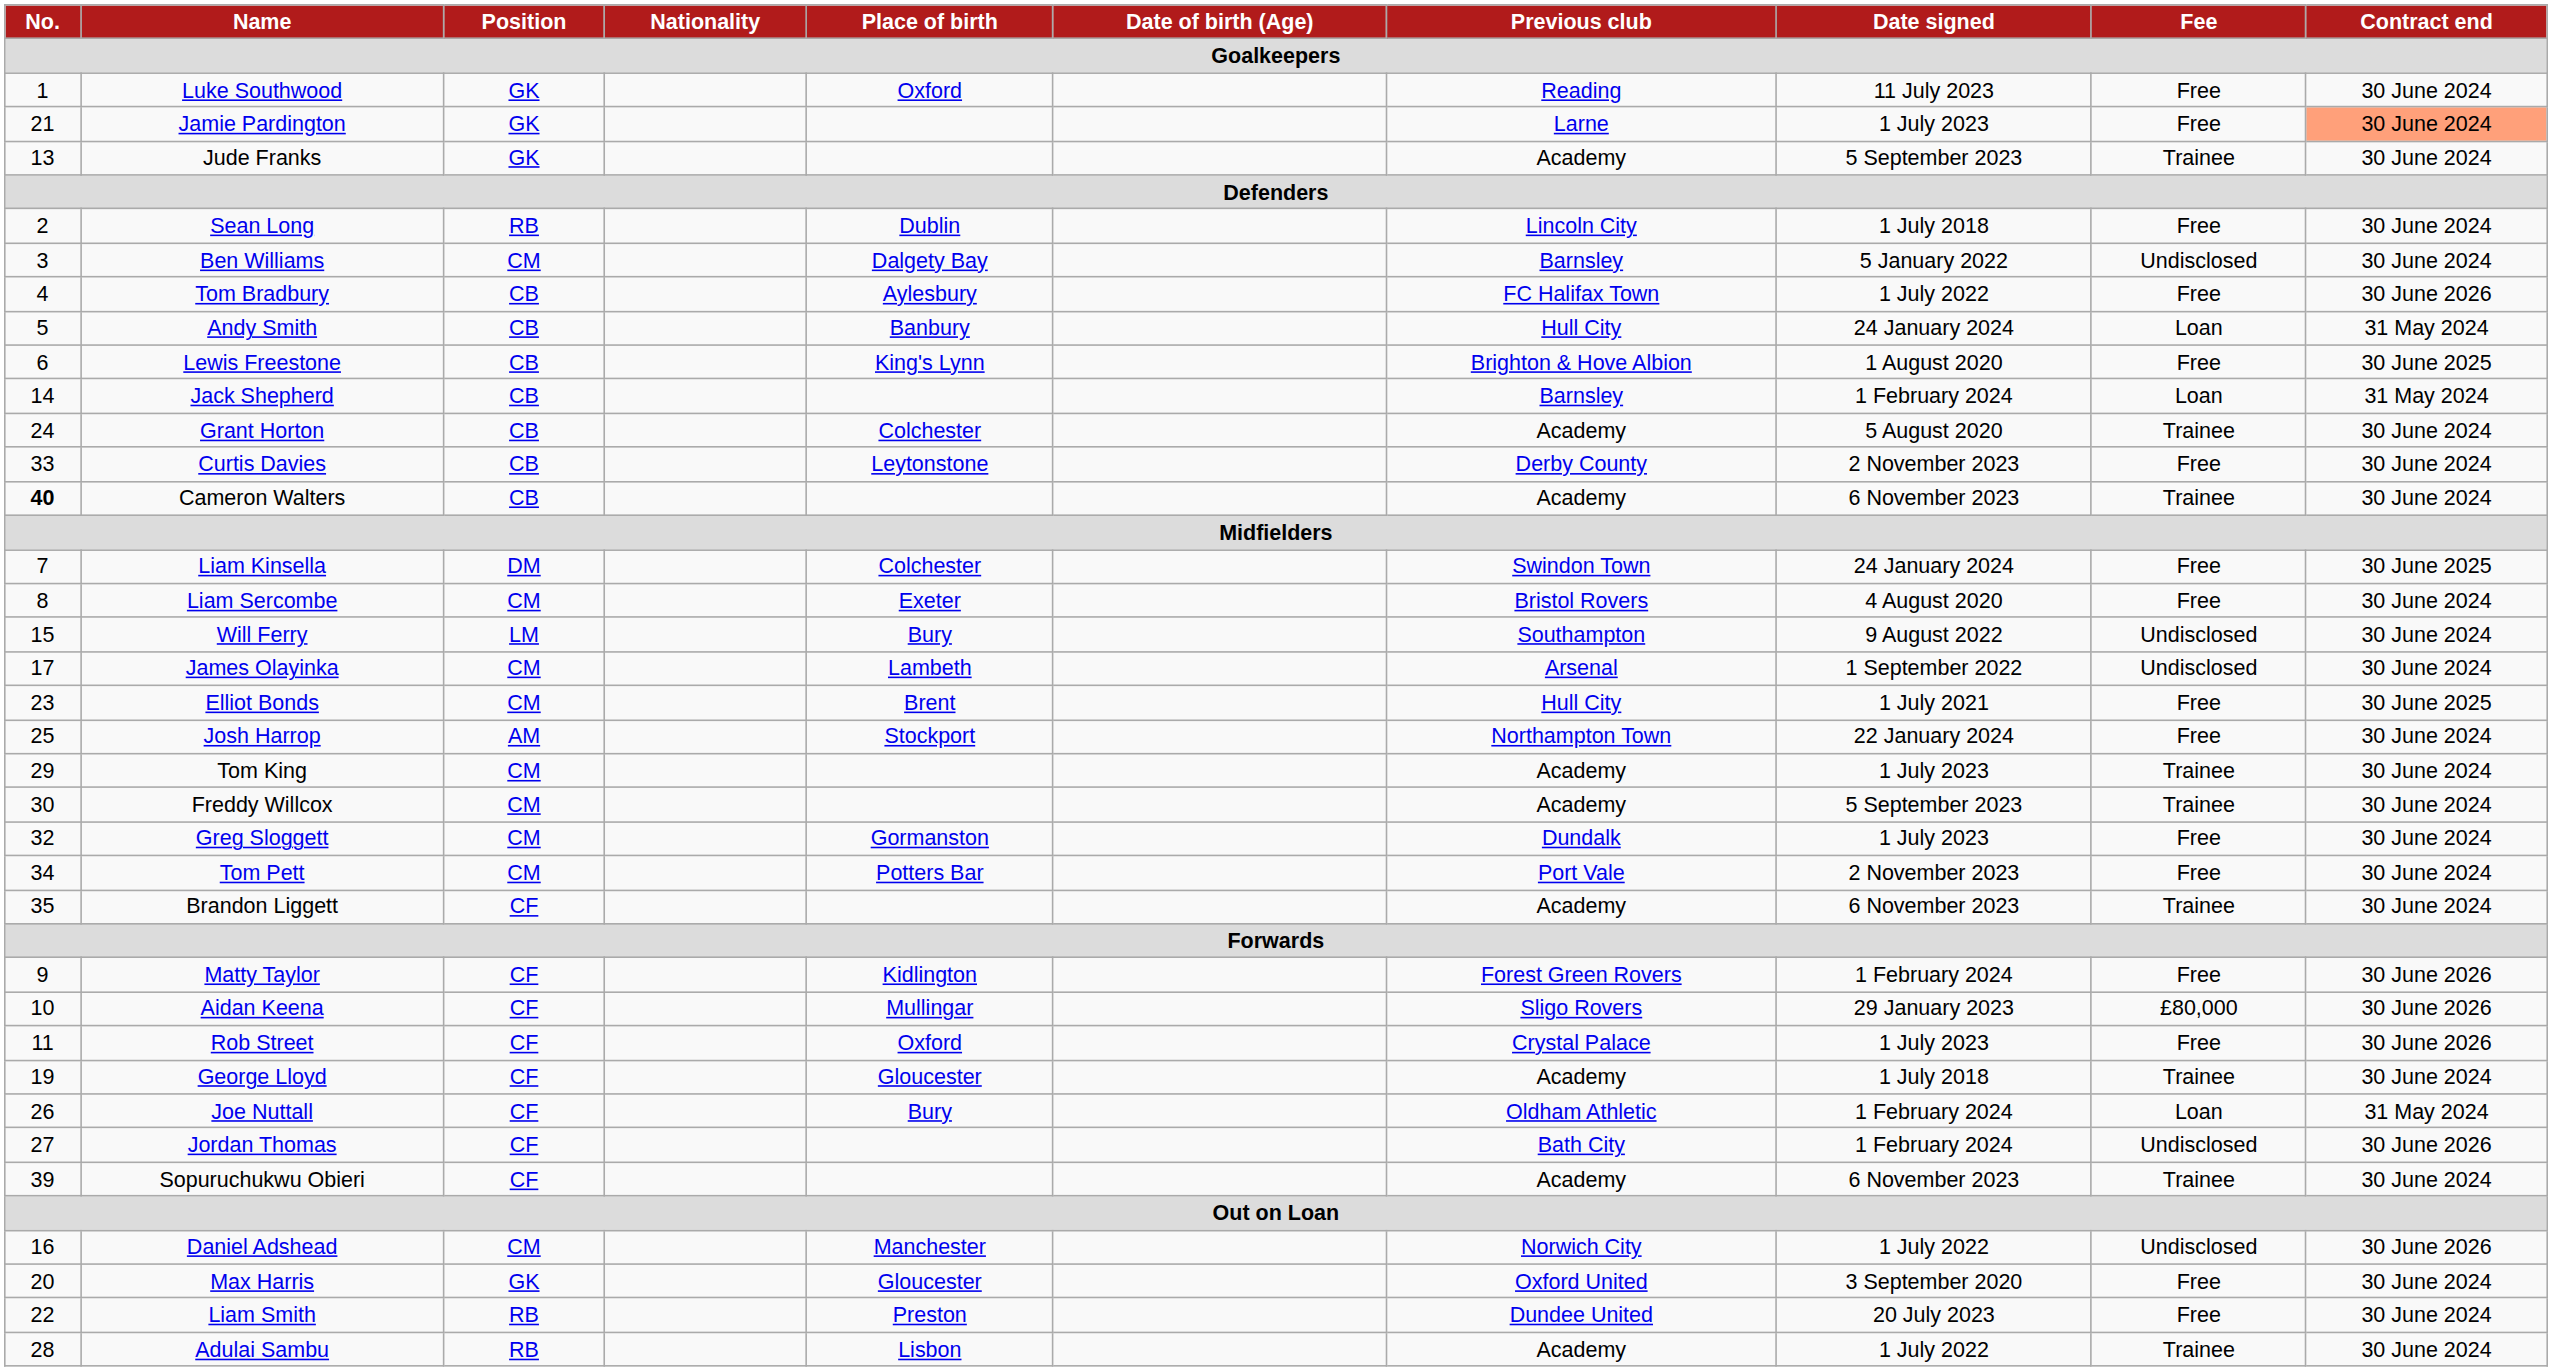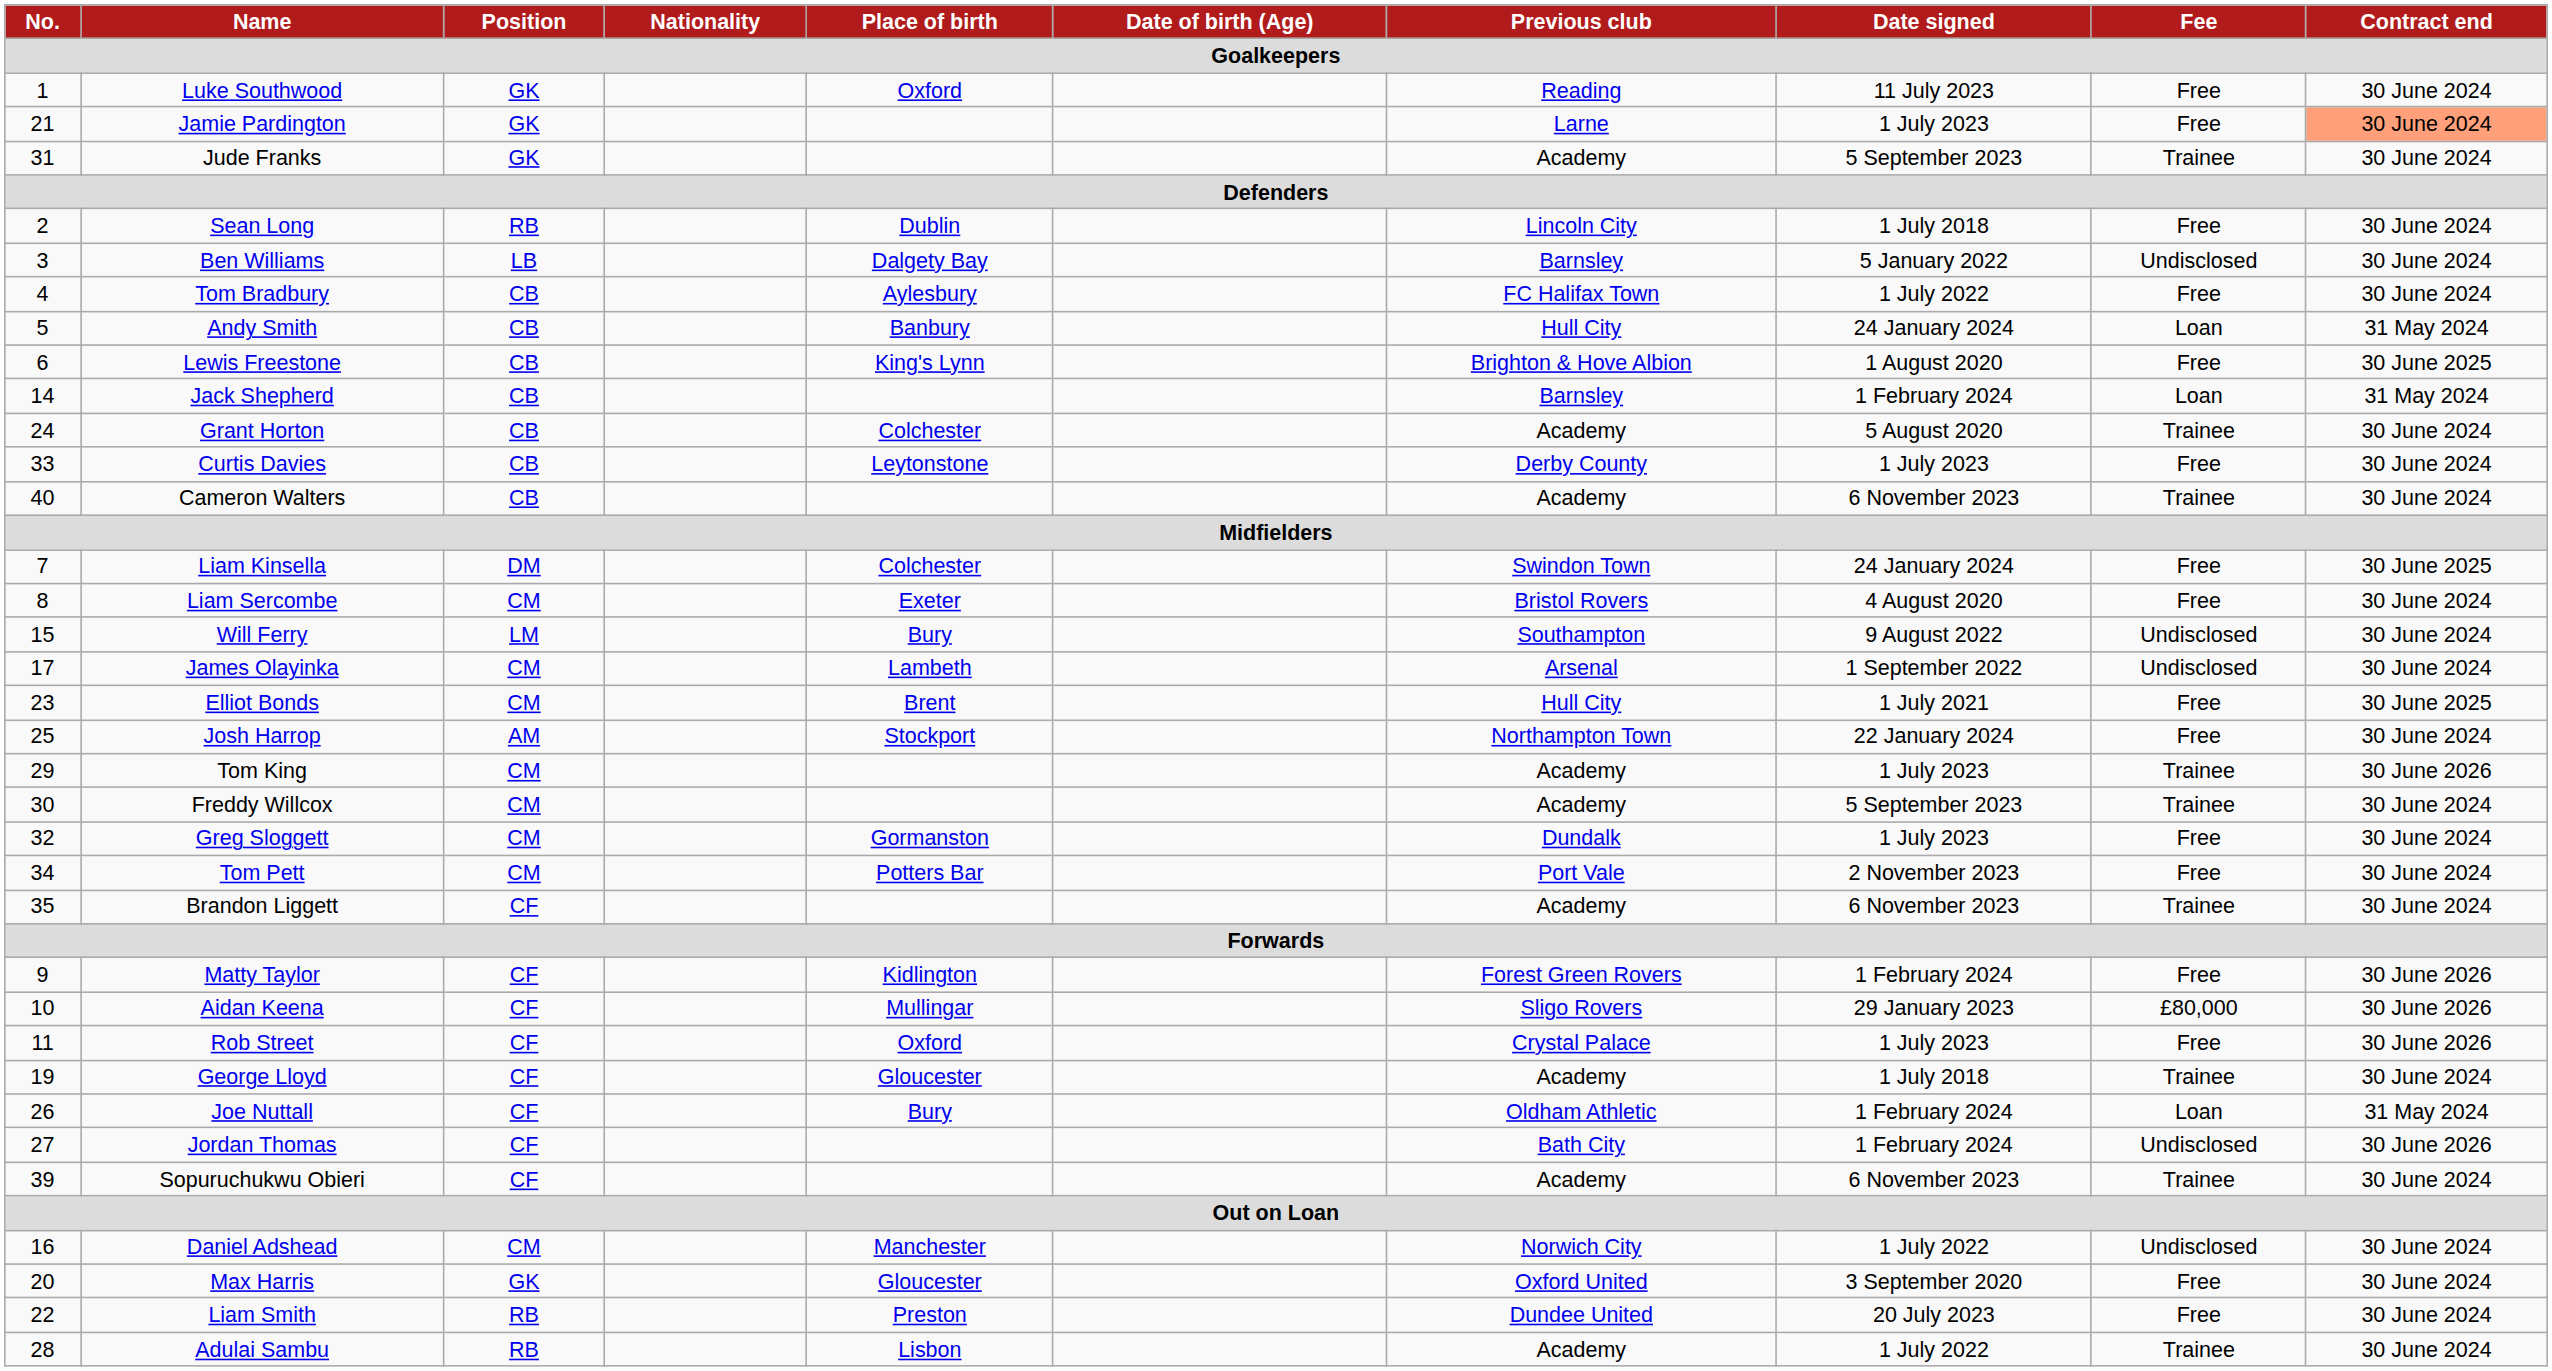(43, 157) 13 -> (43, 157) 31
(524, 260) CM -> (524, 260) LB
(2427, 294) 30 June 2026 -> (2427, 294) 30 June 2024
(1934, 464) 2 November 2023 -> (1934, 464) 1 July 2023
(43, 498) bold -> (43, 498) normal
(2427, 770) 30 June 2024 -> (2427, 770) 30 June 2026
(2427, 1247) 30 June 2026 -> (2427, 1247) 30 June 2024
